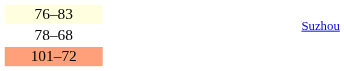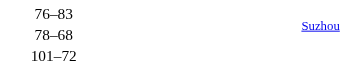(54, 14) lightyellow background -> (54, 14) no background
(54, 56) lightsalmon background -> (54, 56) no background
